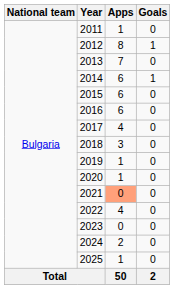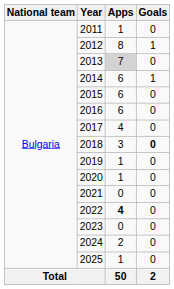(121, 62) no background -> (121, 62) lightgrey background
(153, 144) normal -> (153, 144) bold
(121, 194) lightsalmon background -> (121, 194) no background
(121, 210) normal -> (121, 210) bold
